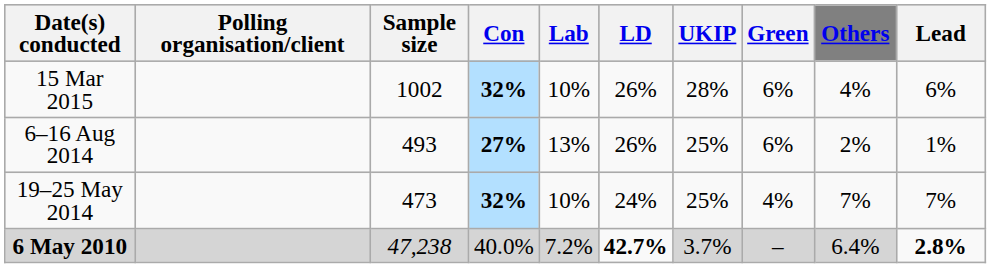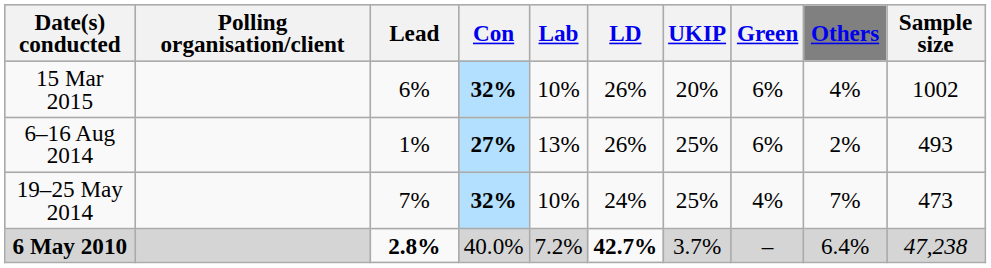columns swapped: (419, 33) <-> (941, 33)
(707, 89) 28% -> (697, 89) 20%
